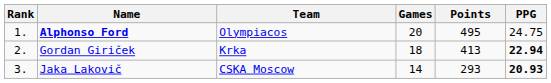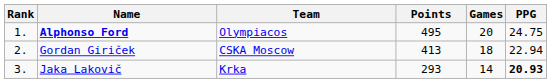columns swapped: (416, 14) <-> (471, 14)
(233, 51) Krka -> (257, 51) CSKA Moscow
(526, 51) bold -> (526, 51) normal
(257, 69) CSKA Moscow -> (233, 69) Krka
